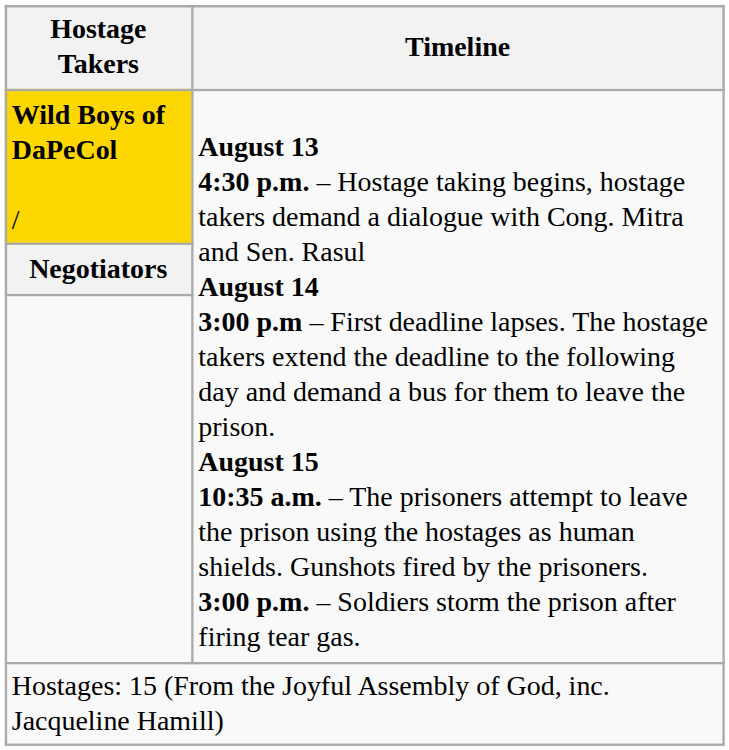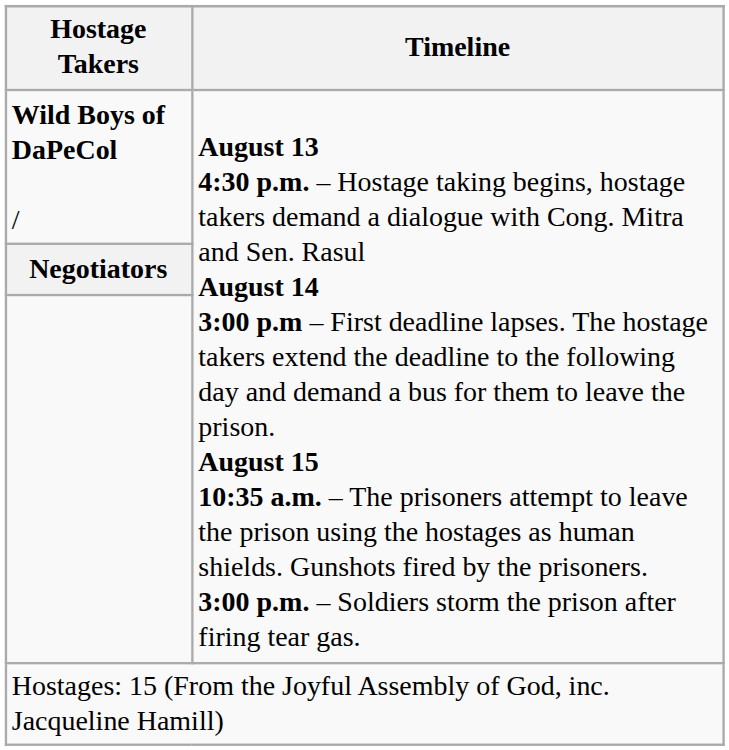(88, 166) gold background -> (88, 166) no background
